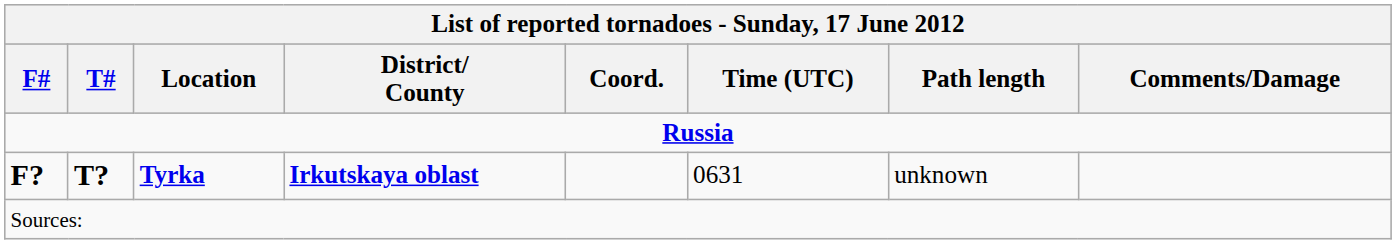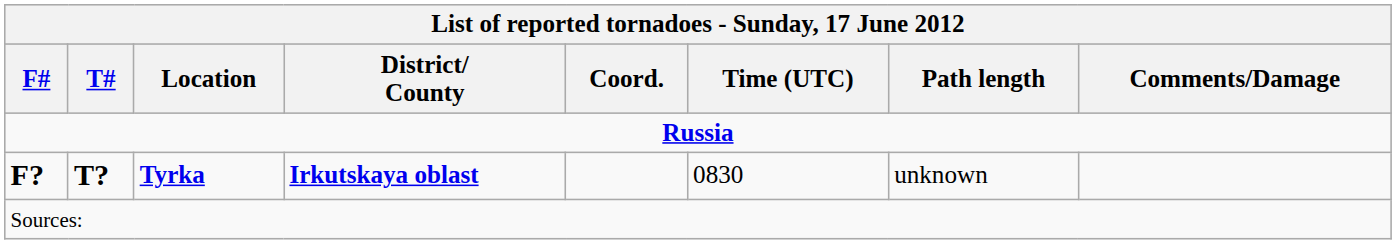(718, 175) 0631 -> (718, 175) 0830
